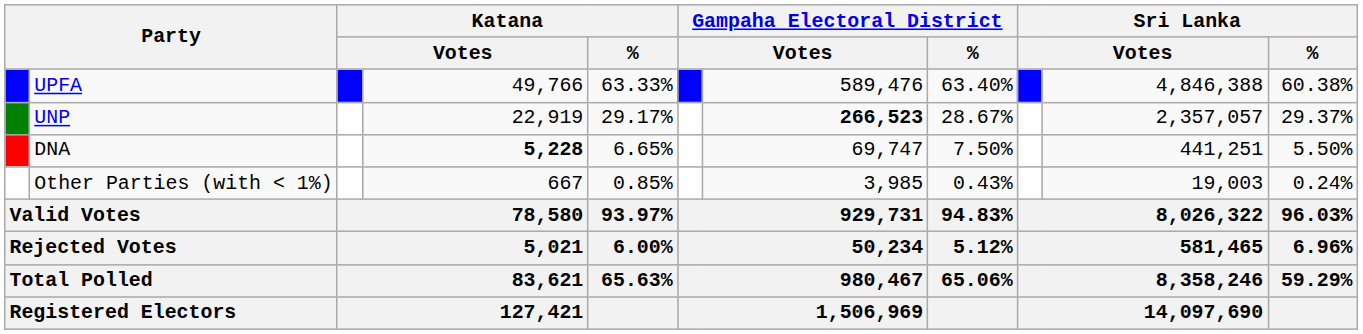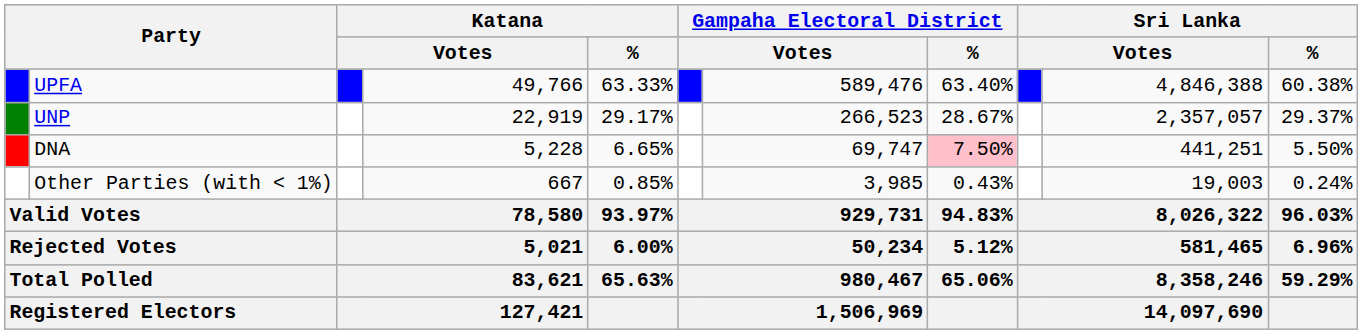(881, 118) bold -> (881, 118) normal
(553, 151) bold -> (553, 151) normal
(983, 151) no background -> (983, 151) pink background
